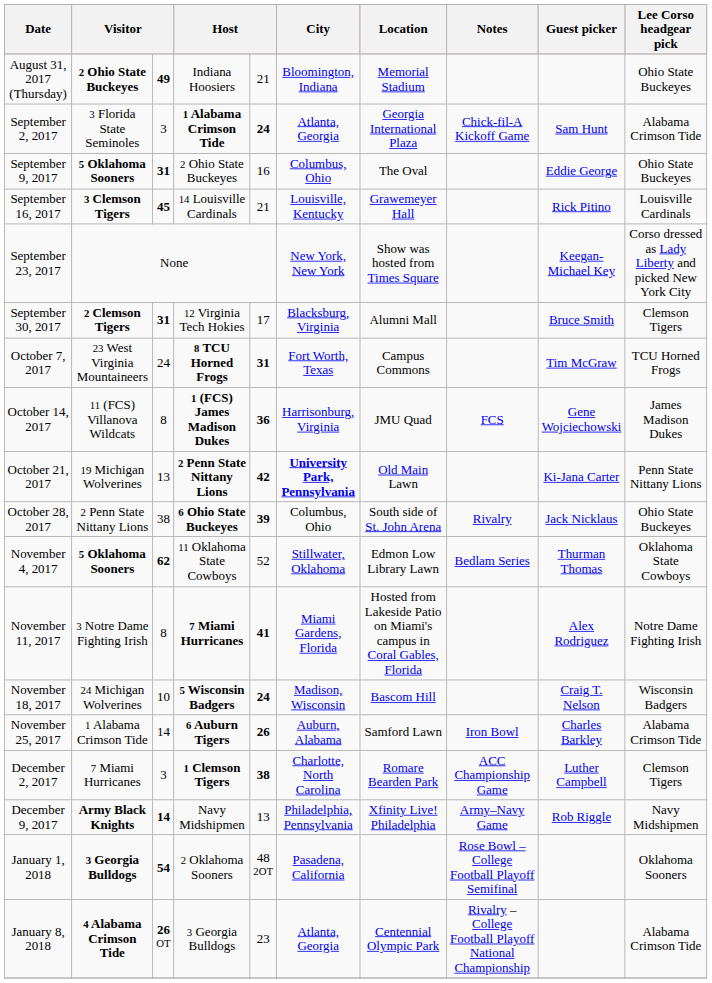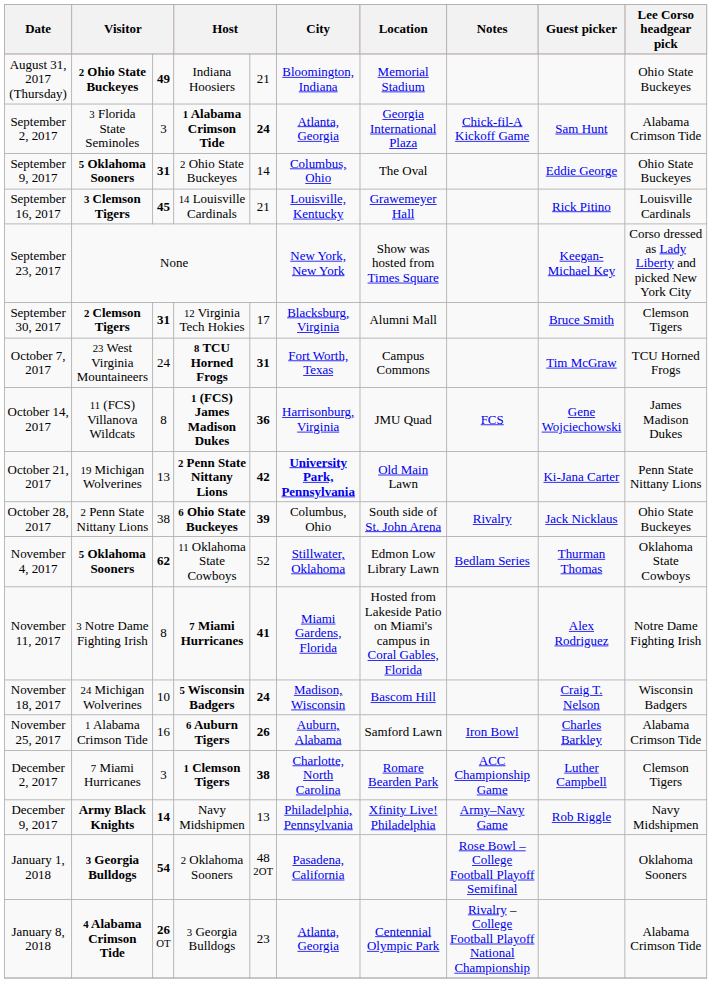(263, 171) 16 -> (263, 171) 14
(163, 732) 14 -> (163, 732) 16
